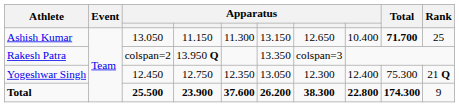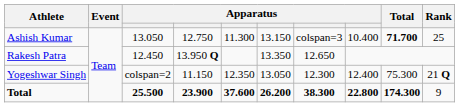(197, 37) 11.150 -> (197, 37) 12.750
(319, 37) 12.650 -> (319, 37) colspan=3
(148, 56) colspan=2 -> (148, 56) 12.450
(319, 56) colspan=3 -> (319, 56) 12.650
(148, 74) 12.450 -> (148, 74) colspan=2
(197, 74) 12.750 -> (197, 74) 11.150
